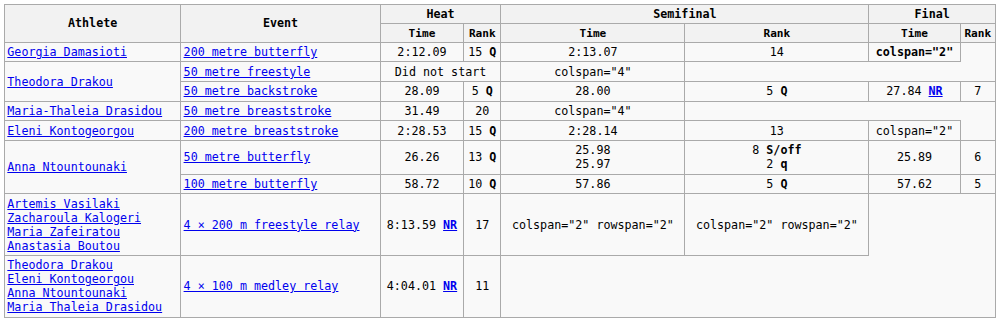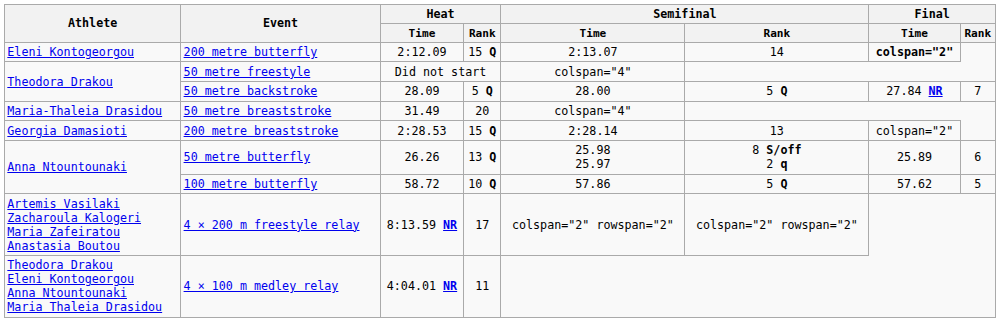(67, 52) Georgia Damasioti -> (71, 52) Eleni Kontogeorgou
(71, 131) Eleni Kontogeorgou -> (67, 131) Georgia Damasioti
